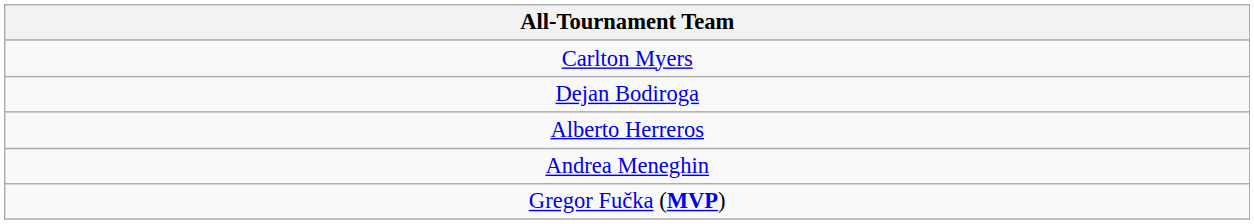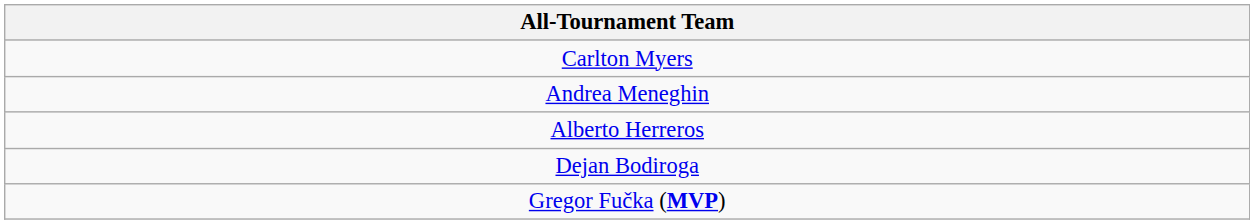(627, 93) Dejan Bodiroga -> (627, 93) Andrea Meneghin
(627, 165) Andrea Meneghin -> (627, 165) Dejan Bodiroga
